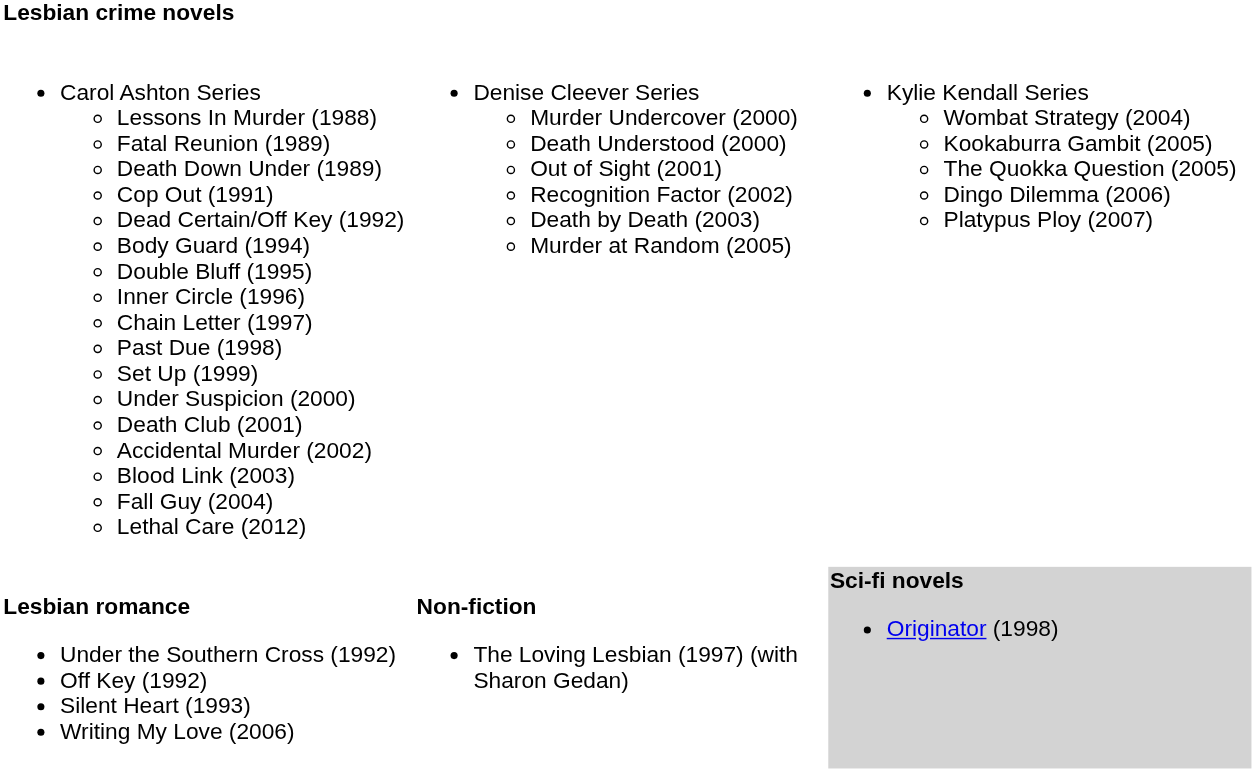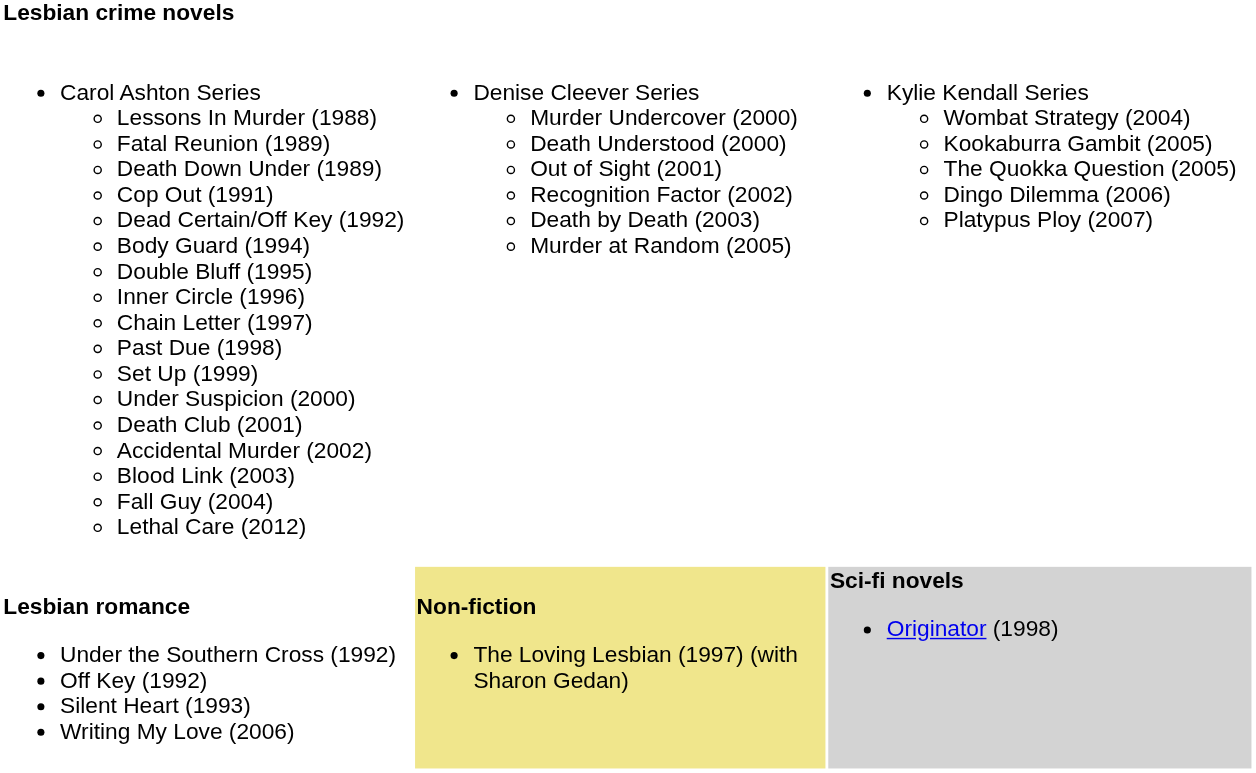(620, 644) no background -> (620, 644) khaki background
